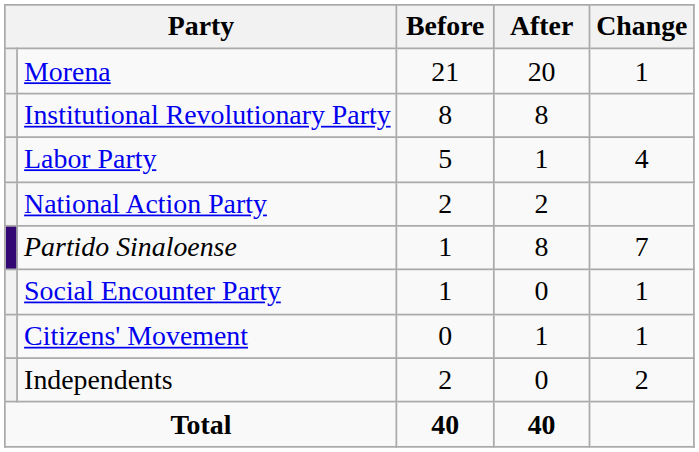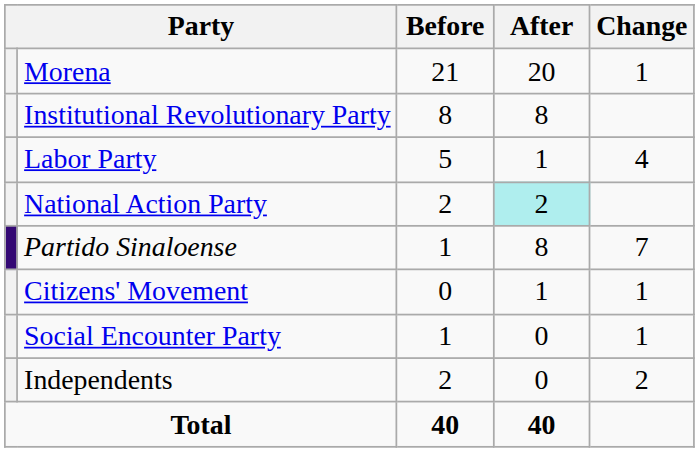(542, 203) no background -> (542, 203) paleturquoise background
rows swapped: (152, 291) <-> (136, 335)
